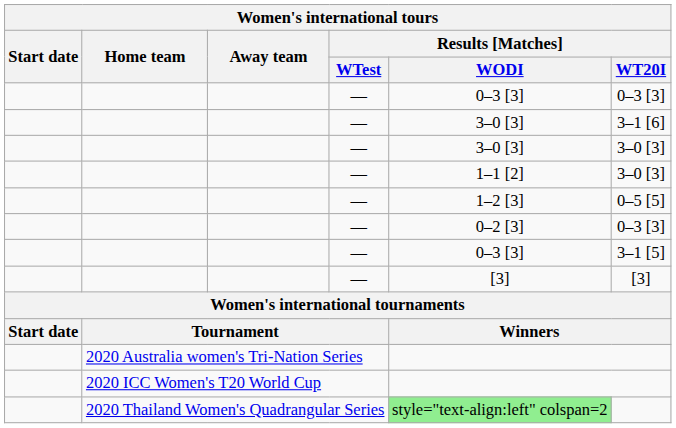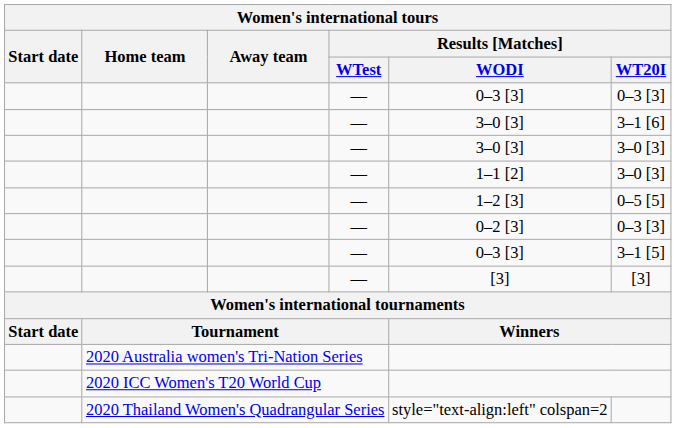(500, 409) lightgreen background -> (500, 409) no background
